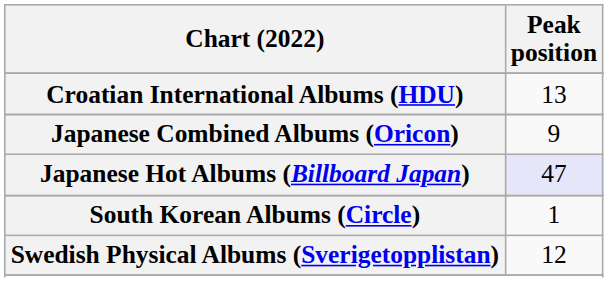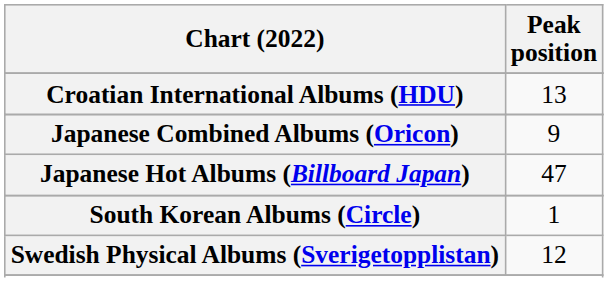(554, 174) lavender background -> (554, 174) no background
